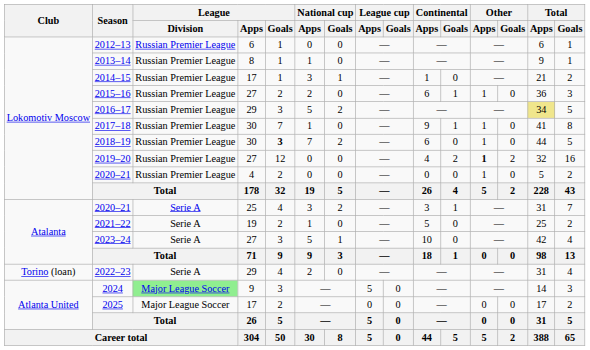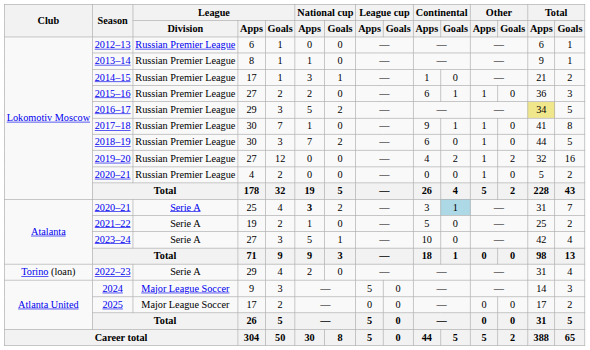(280, 142) bold -> (280, 142) normal
(484, 158) bold -> (484, 158) normal
(310, 207) normal -> (310, 207) bold
(455, 207) no background -> (455, 207) lightblue background
(185, 288) lightgreen background -> (185, 288) no background
